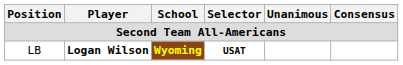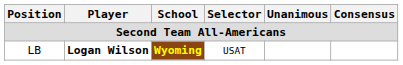(234, 51) bold -> (234, 51) normal
